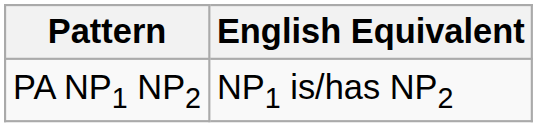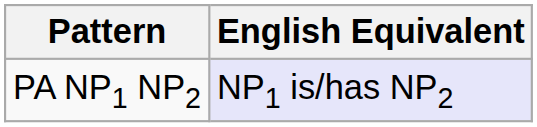(335, 90) no background -> (335, 90) lavender background
